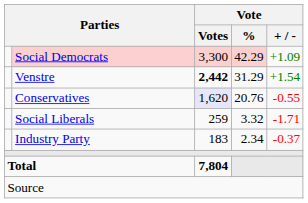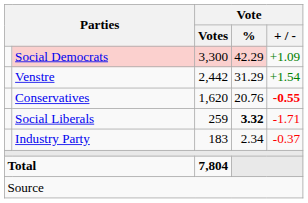(213, 77) bold -> (213, 77) normal
(213, 98) lavender background -> (213, 98) no background
(286, 98) normal -> (286, 98) bold
(252, 118) normal -> (252, 118) bold
